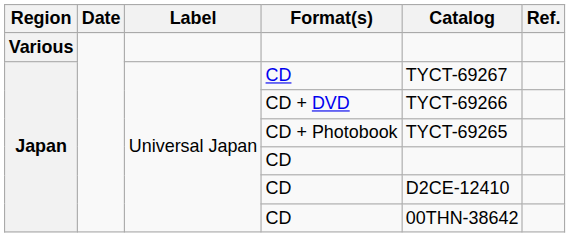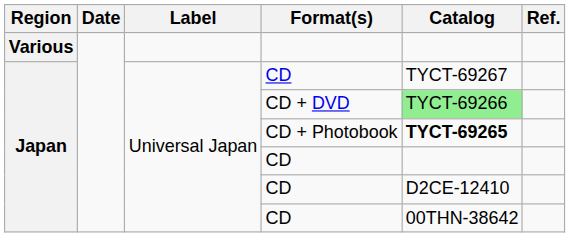(457, 103) no background -> (457, 103) lightgreen background
(457, 132) normal -> (457, 132) bold
